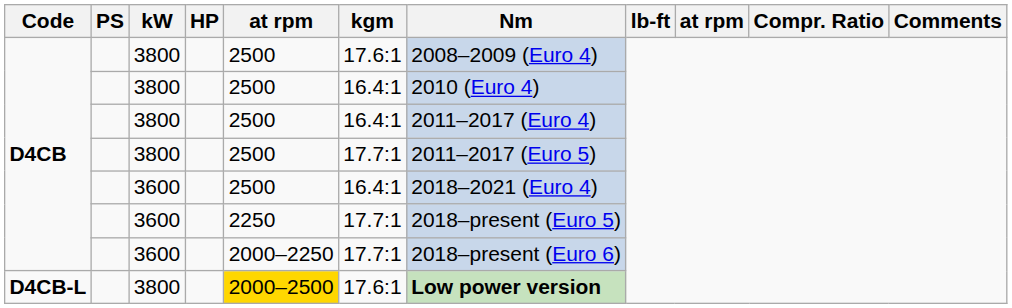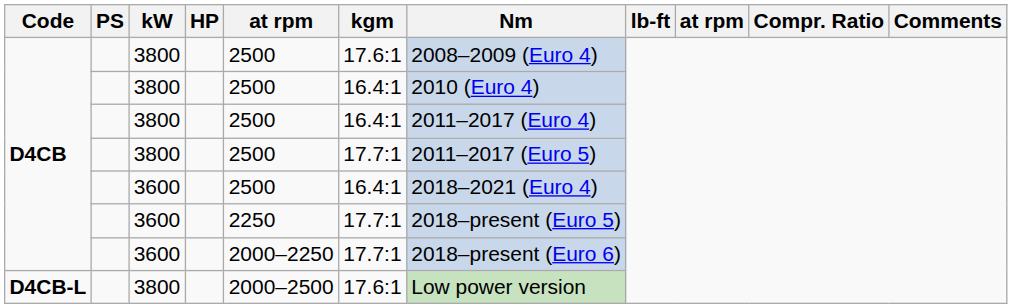(281, 287) gold background -> (281, 287) no background
(506, 287) bold -> (499, 287) normal
